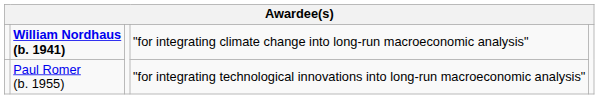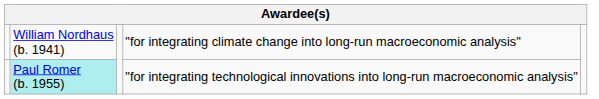(67, 42) bold -> (63, 42) normal
(47, 76) no background -> (47, 76) paleturquoise background
